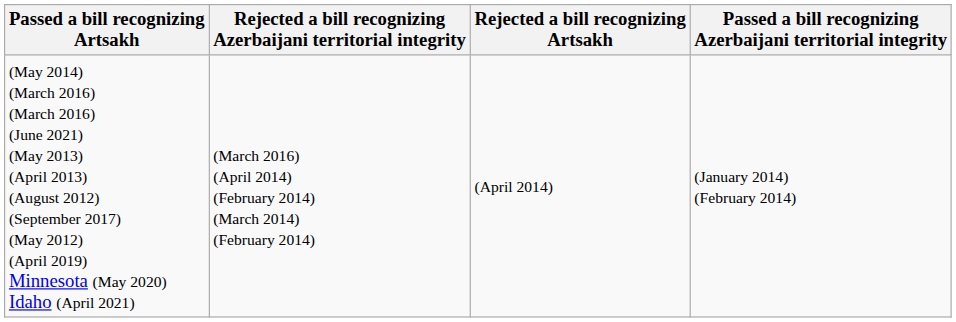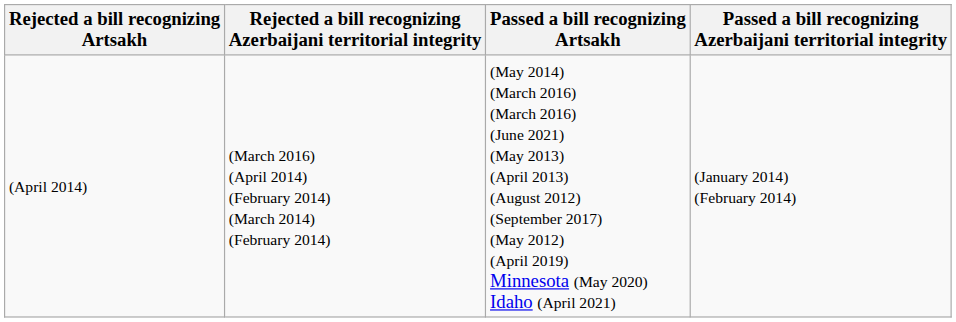columns swapped: (107, 29) <-> (580, 29)
